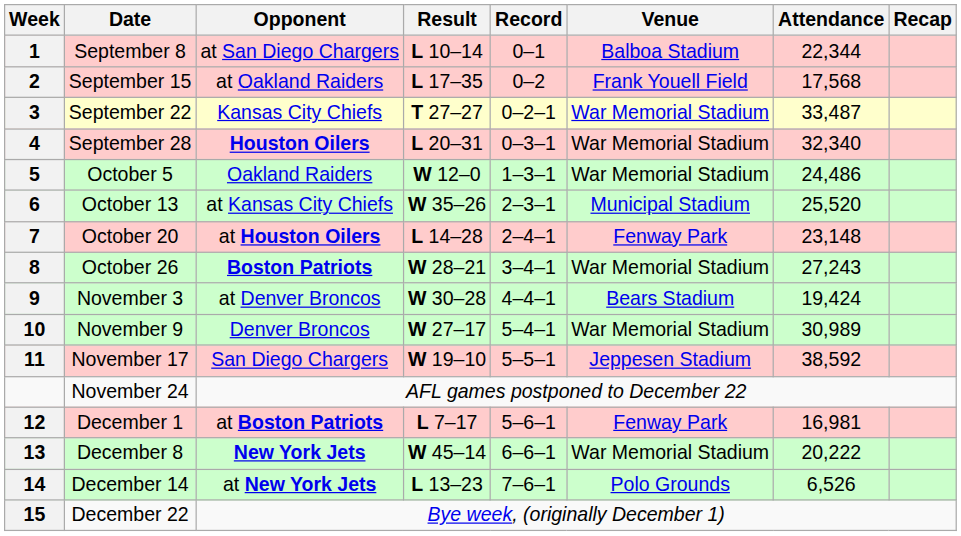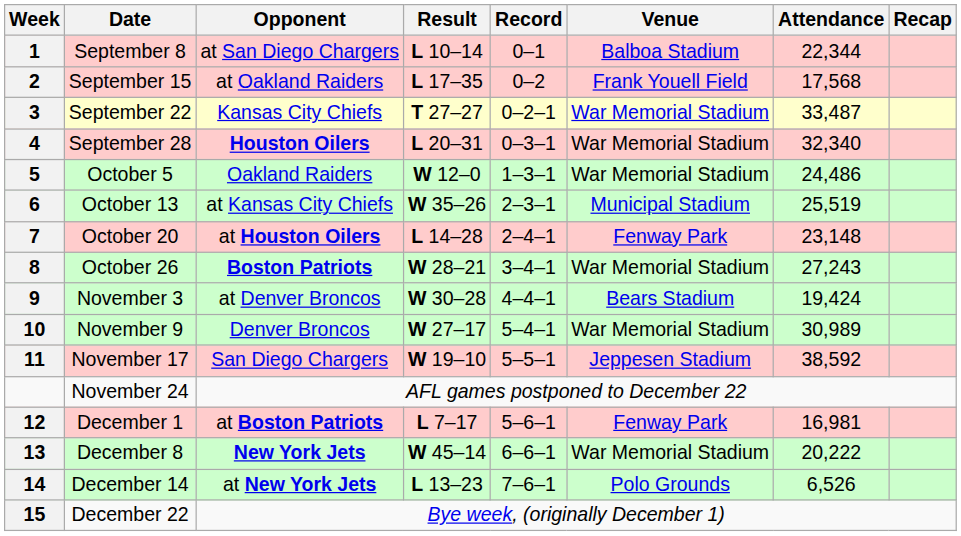(831, 205) 25,520 -> (831, 205) 25,519
